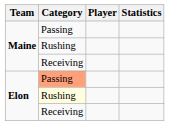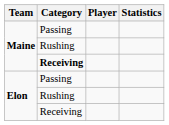(62, 62) normal -> (61, 62) bold
(57, 79) lightsalmon background -> (56, 79) no background
(58, 95) lightyellow background -> (57, 95) no background
